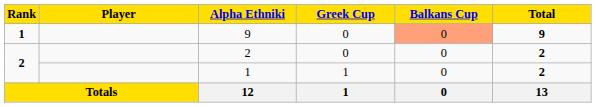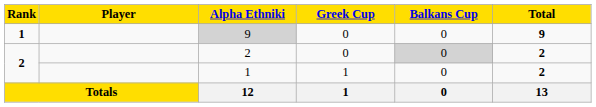(248, 33) no background -> (248, 33) lightgrey background
(444, 33) lightsalmon background -> (444, 33) no background
(444, 53) no background -> (444, 53) lightgrey background
